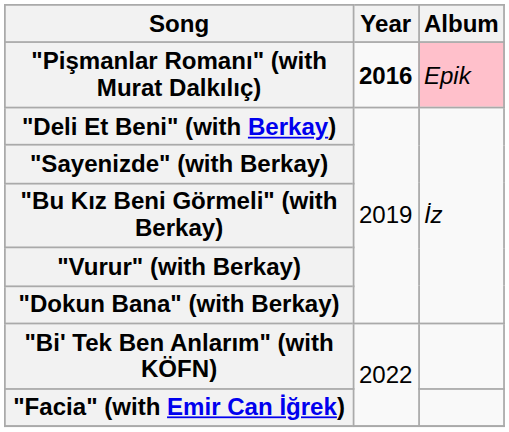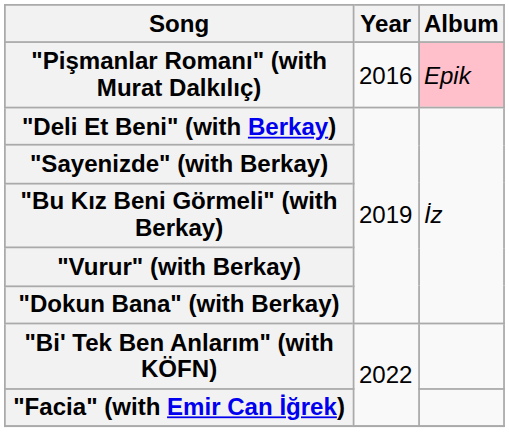(386, 75) bold -> (386, 75) normal
